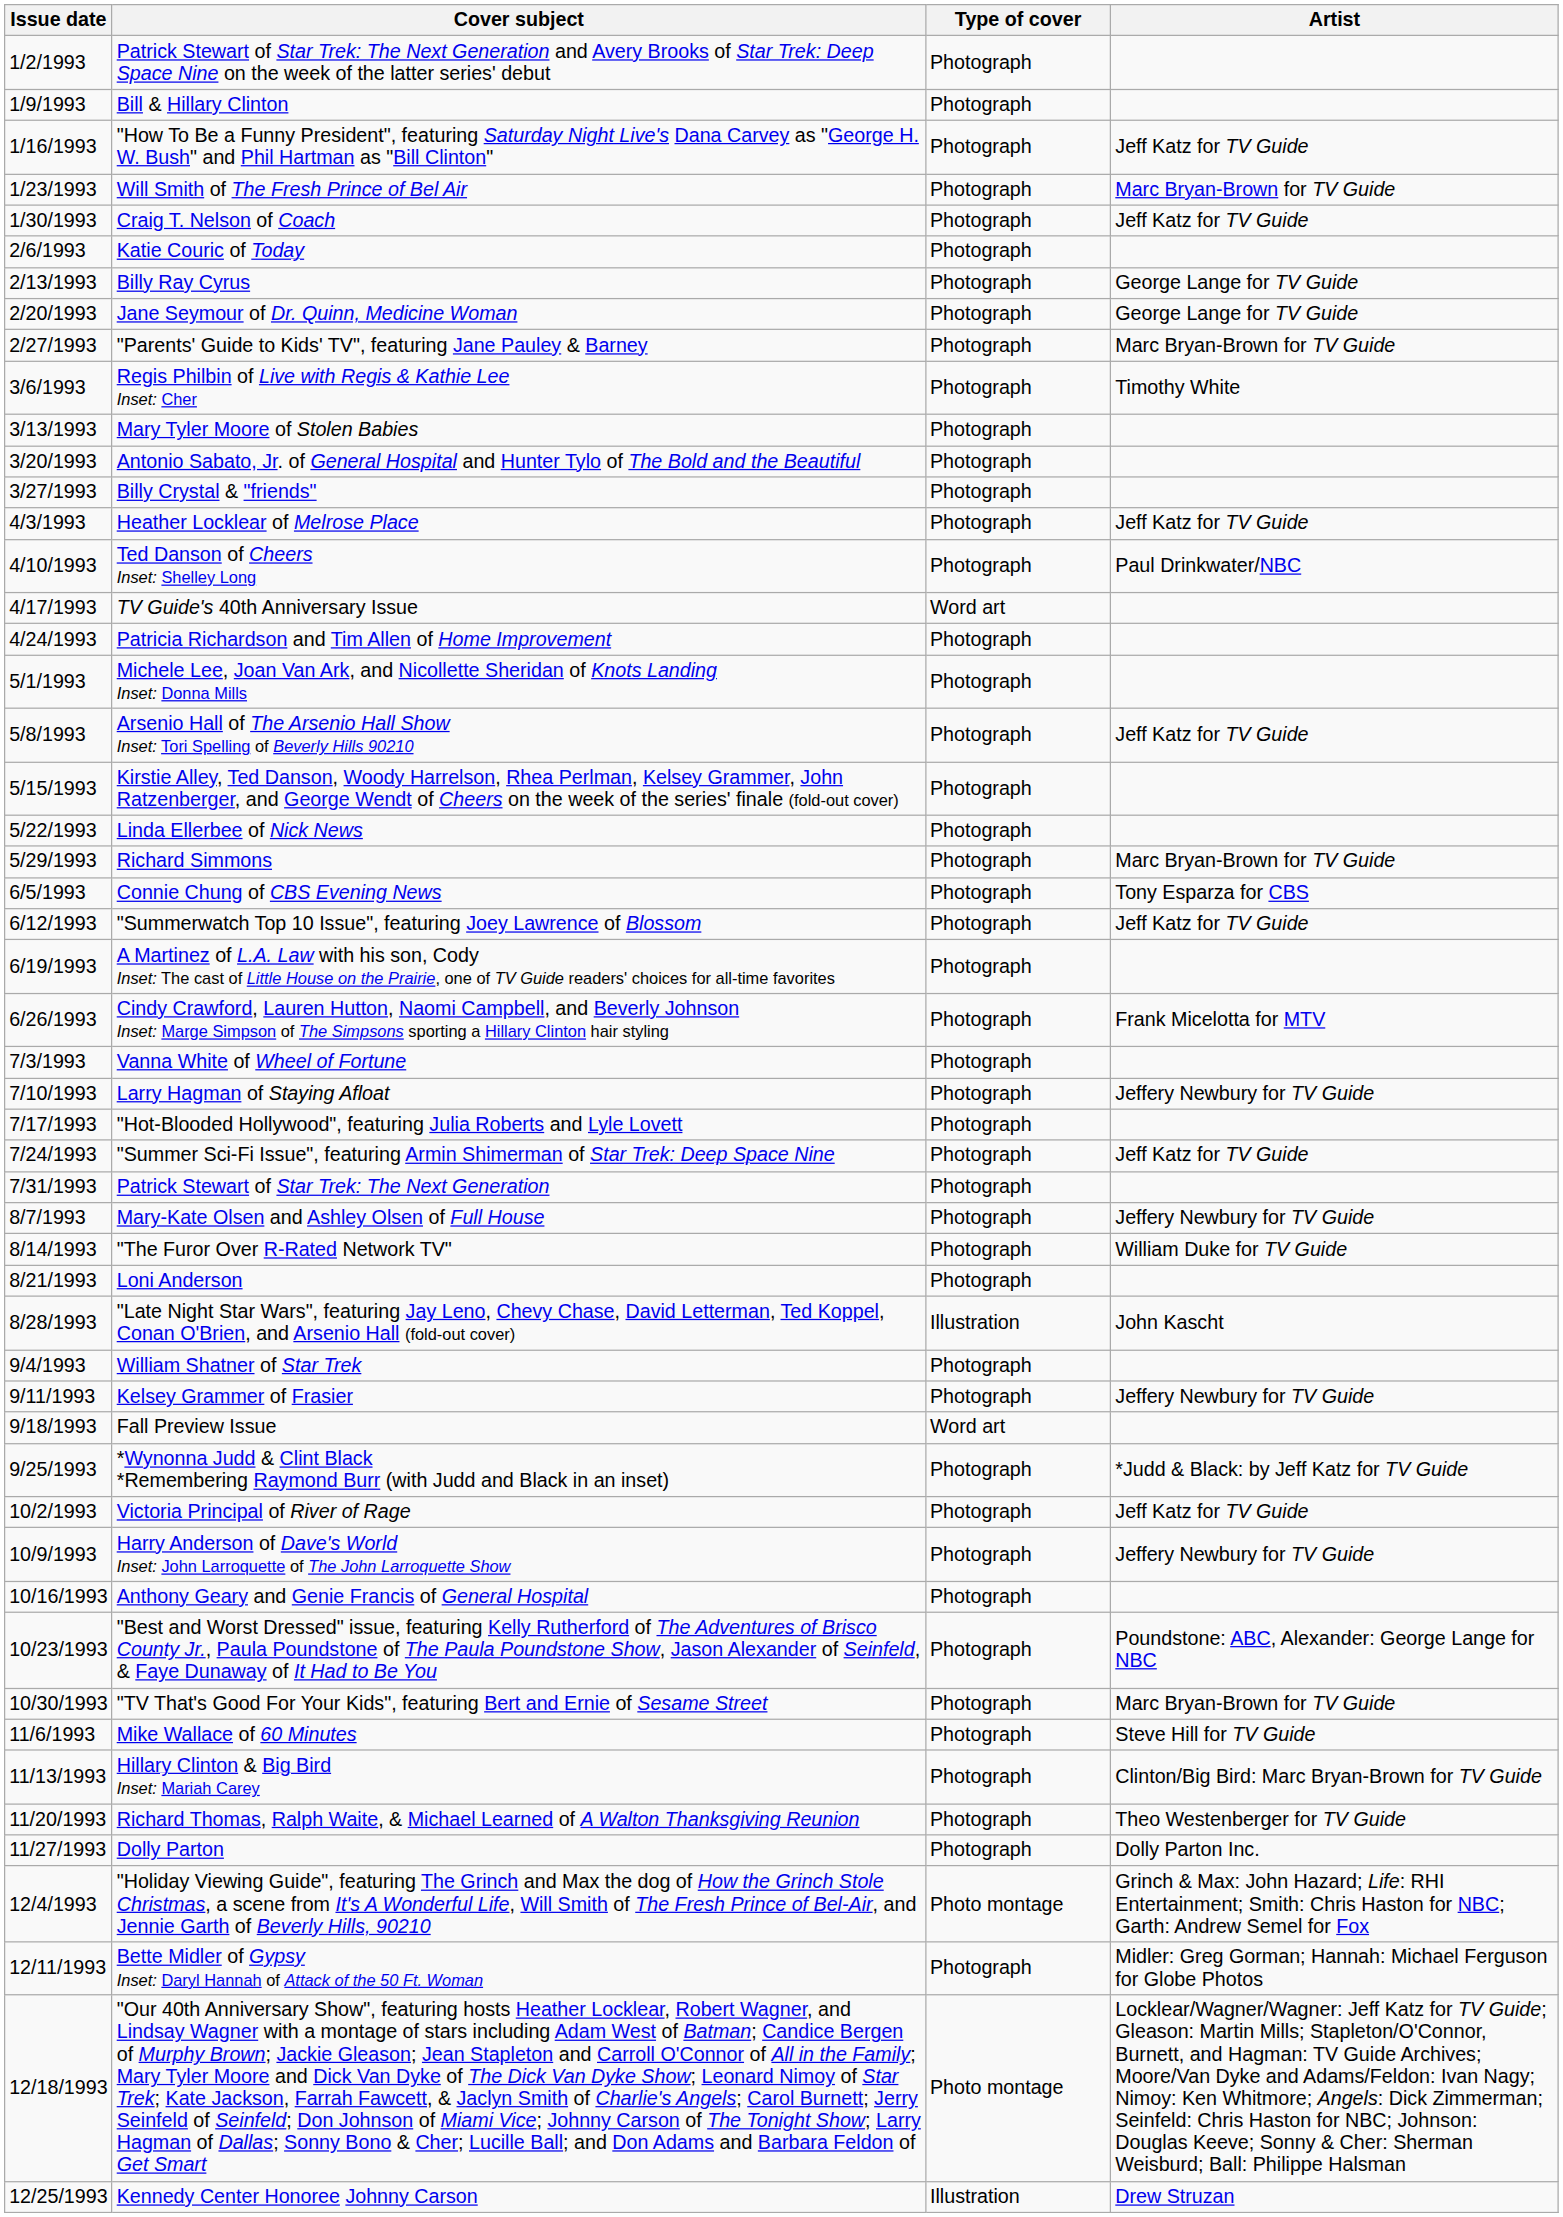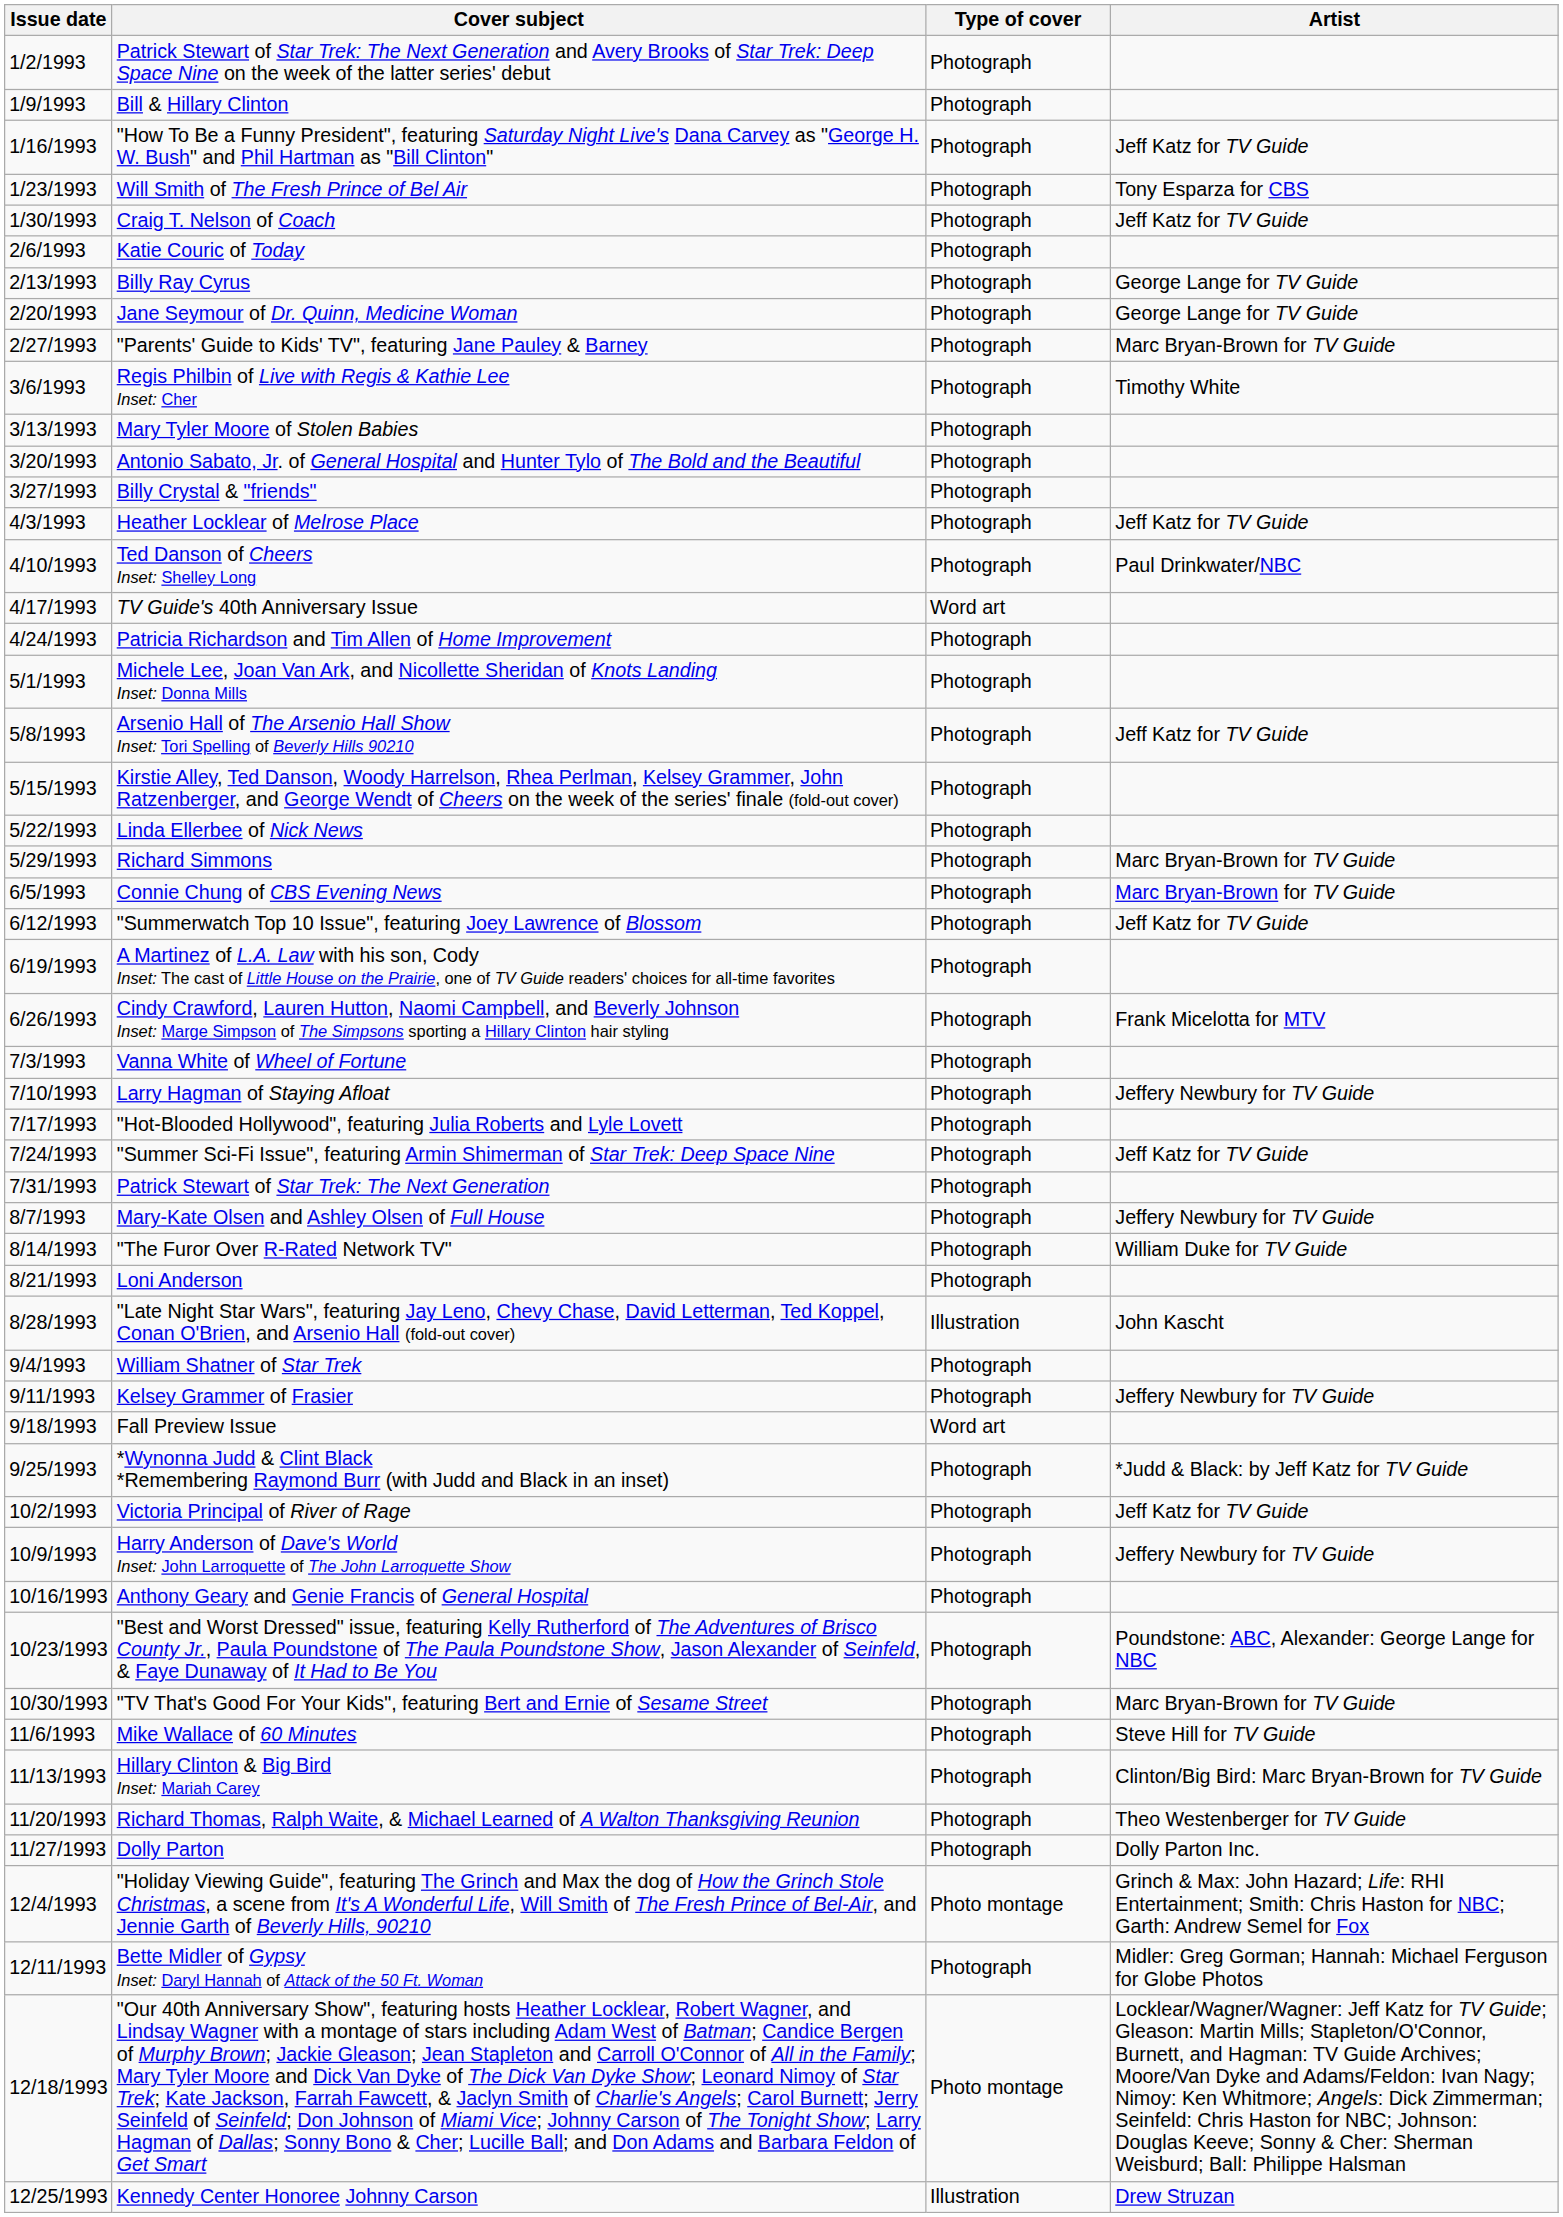(1255, 189) Marc Bryan-Brown for TV Guide -> (1212, 189) Tony Esparza for CBS
(1212, 892) Tony Esparza for CBS -> (1255, 892) Marc Bryan-Brown for TV Guide
